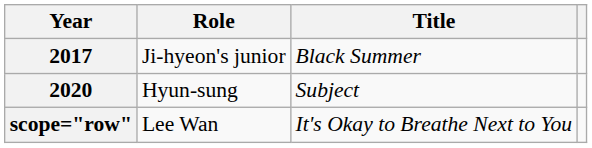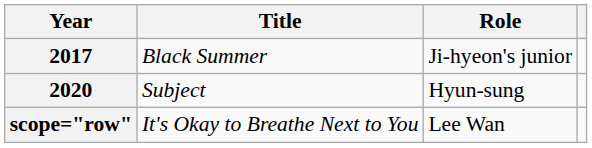columns swapped: (434, 21) <-> (214, 21)
